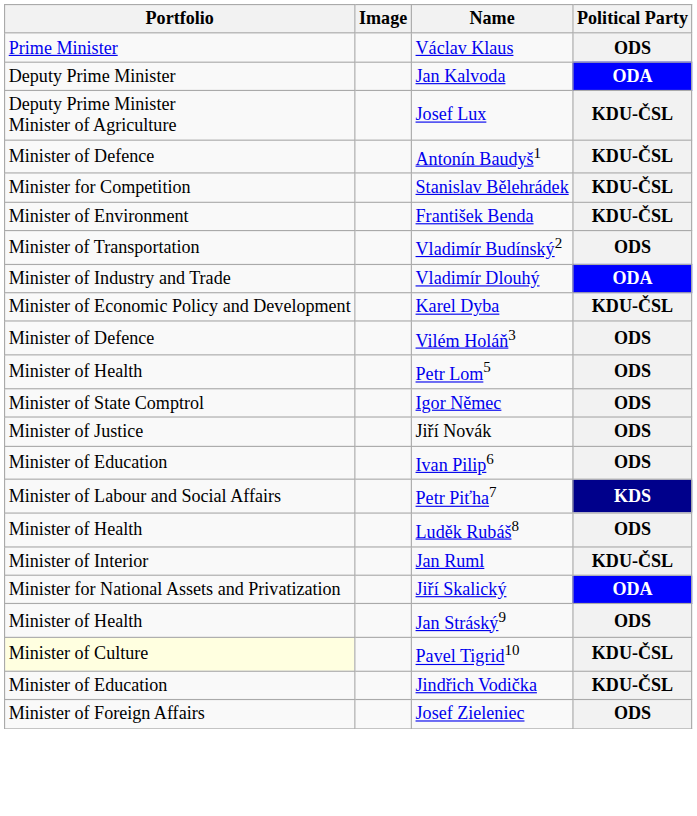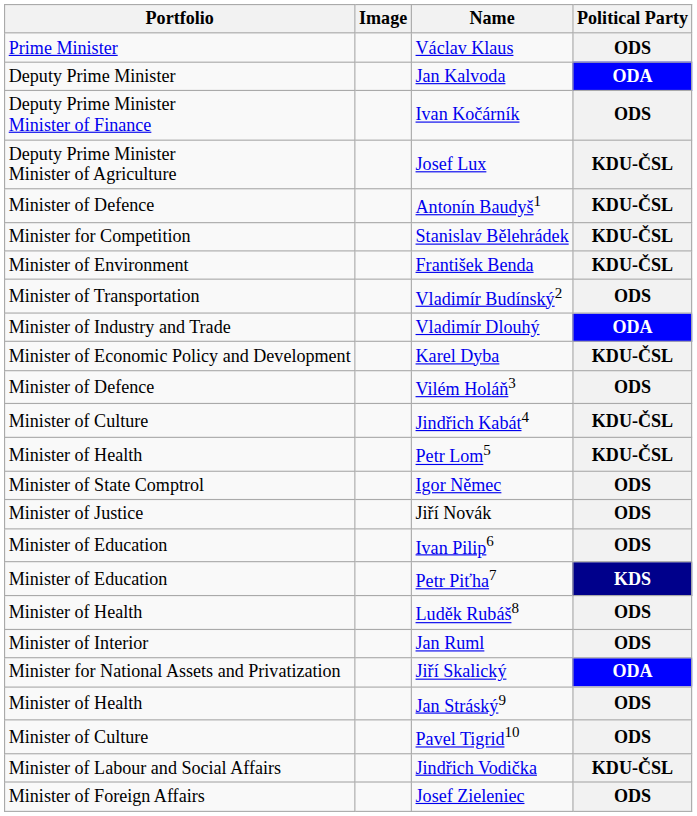+ row: (468, 115)
+ row: (472, 420)
(632, 371) ODS -> (632, 454) KDU-ČSL
(145, 496) Minister of Labour and Social Affairs -> (88, 578) Minister of Education
(632, 560) KDU-ČSL -> (632, 643) ODS
(79, 654) lightyellow background -> (79, 736) no background
(632, 654) KDU-ČSL -> (632, 736) ODS
(88, 685) Minister of Education -> (145, 767) Minister of Labour and Social Affairs
